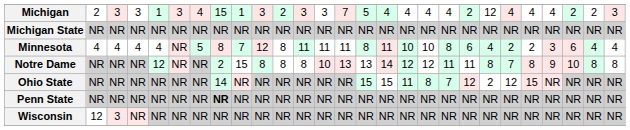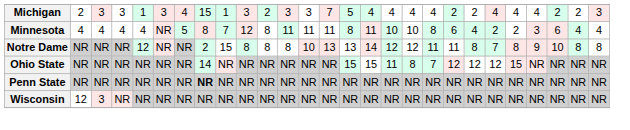(490, 13) 12 -> (475, 13) 2
- row: (45, 30)
(490, 82) 2 -> (475, 64) 12
